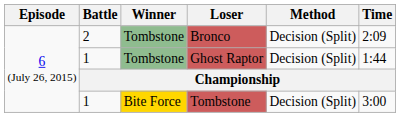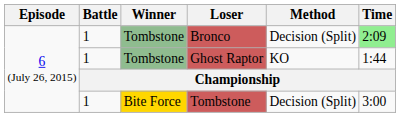(86, 36) 2 -> (86, 36) 1
(374, 36) no background -> (374, 36) lightgreen background
(313, 58) Decision (Split) -> (279, 58) KO
